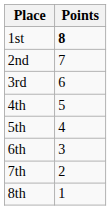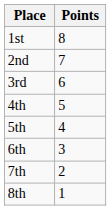(62, 37) bold -> (62, 37) normal
